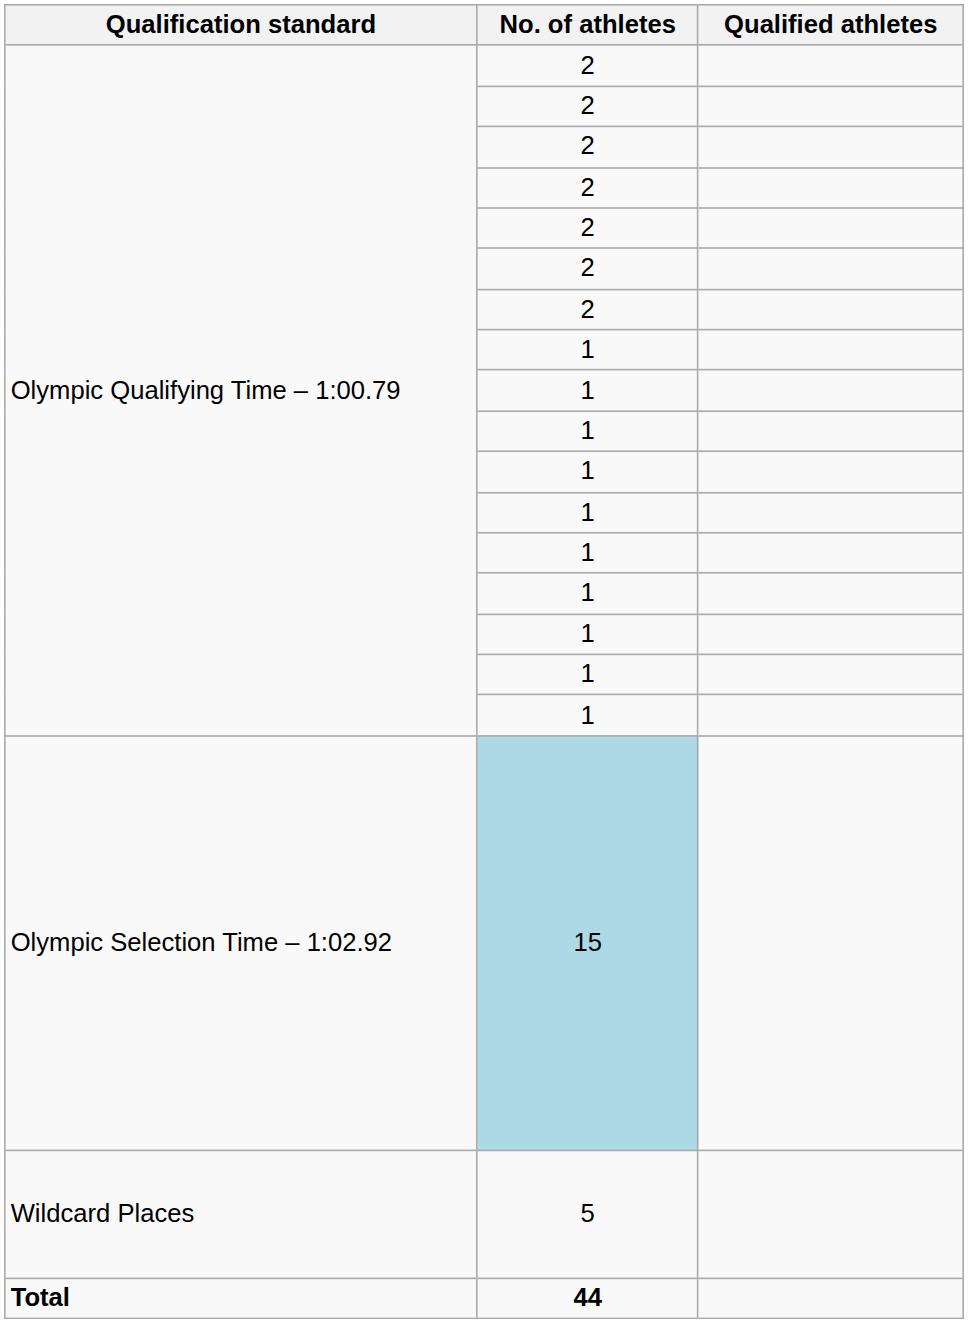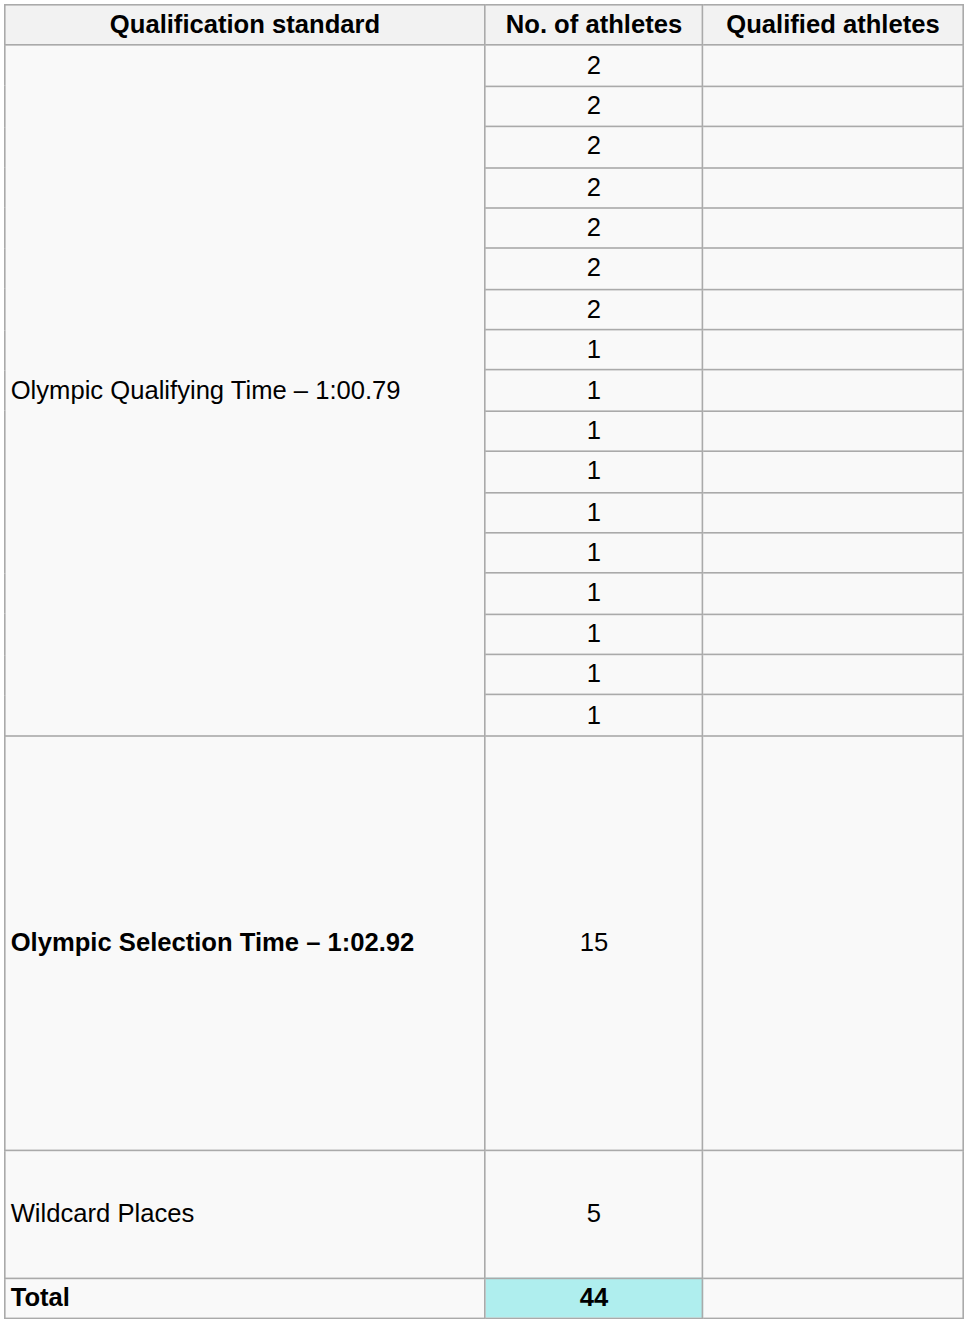(201, 942) normal -> (213, 942) bold
(588, 942) lightblue background -> (594, 942) no background
(588, 1297) no background -> (594, 1297) paleturquoise background
